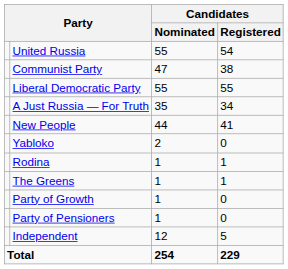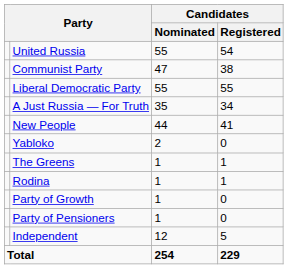rows swapped: (43, 181) <-> (31, 162)
